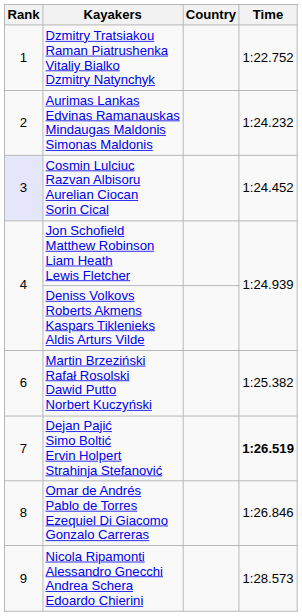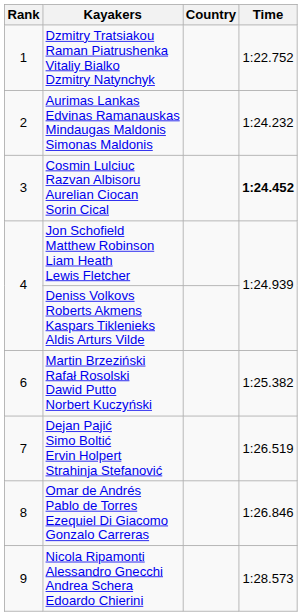(23, 188) lavender background -> (23, 188) no background
(268, 188) normal -> (268, 188) bold
(268, 448) bold -> (268, 448) normal
